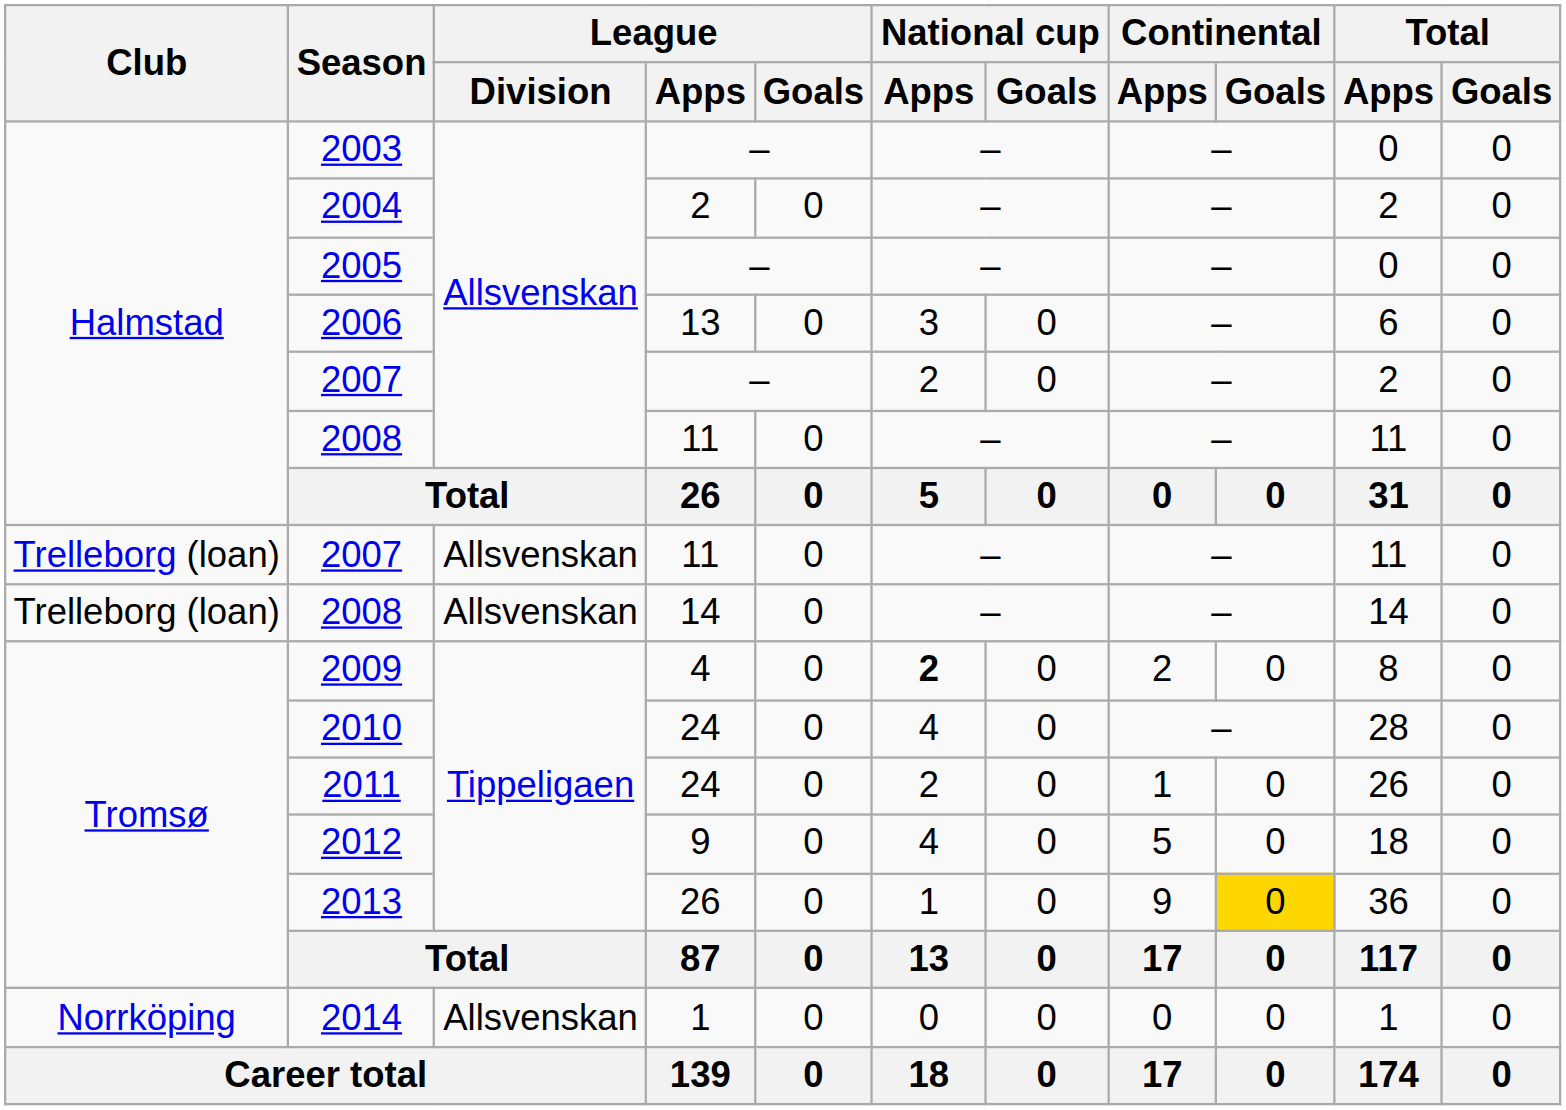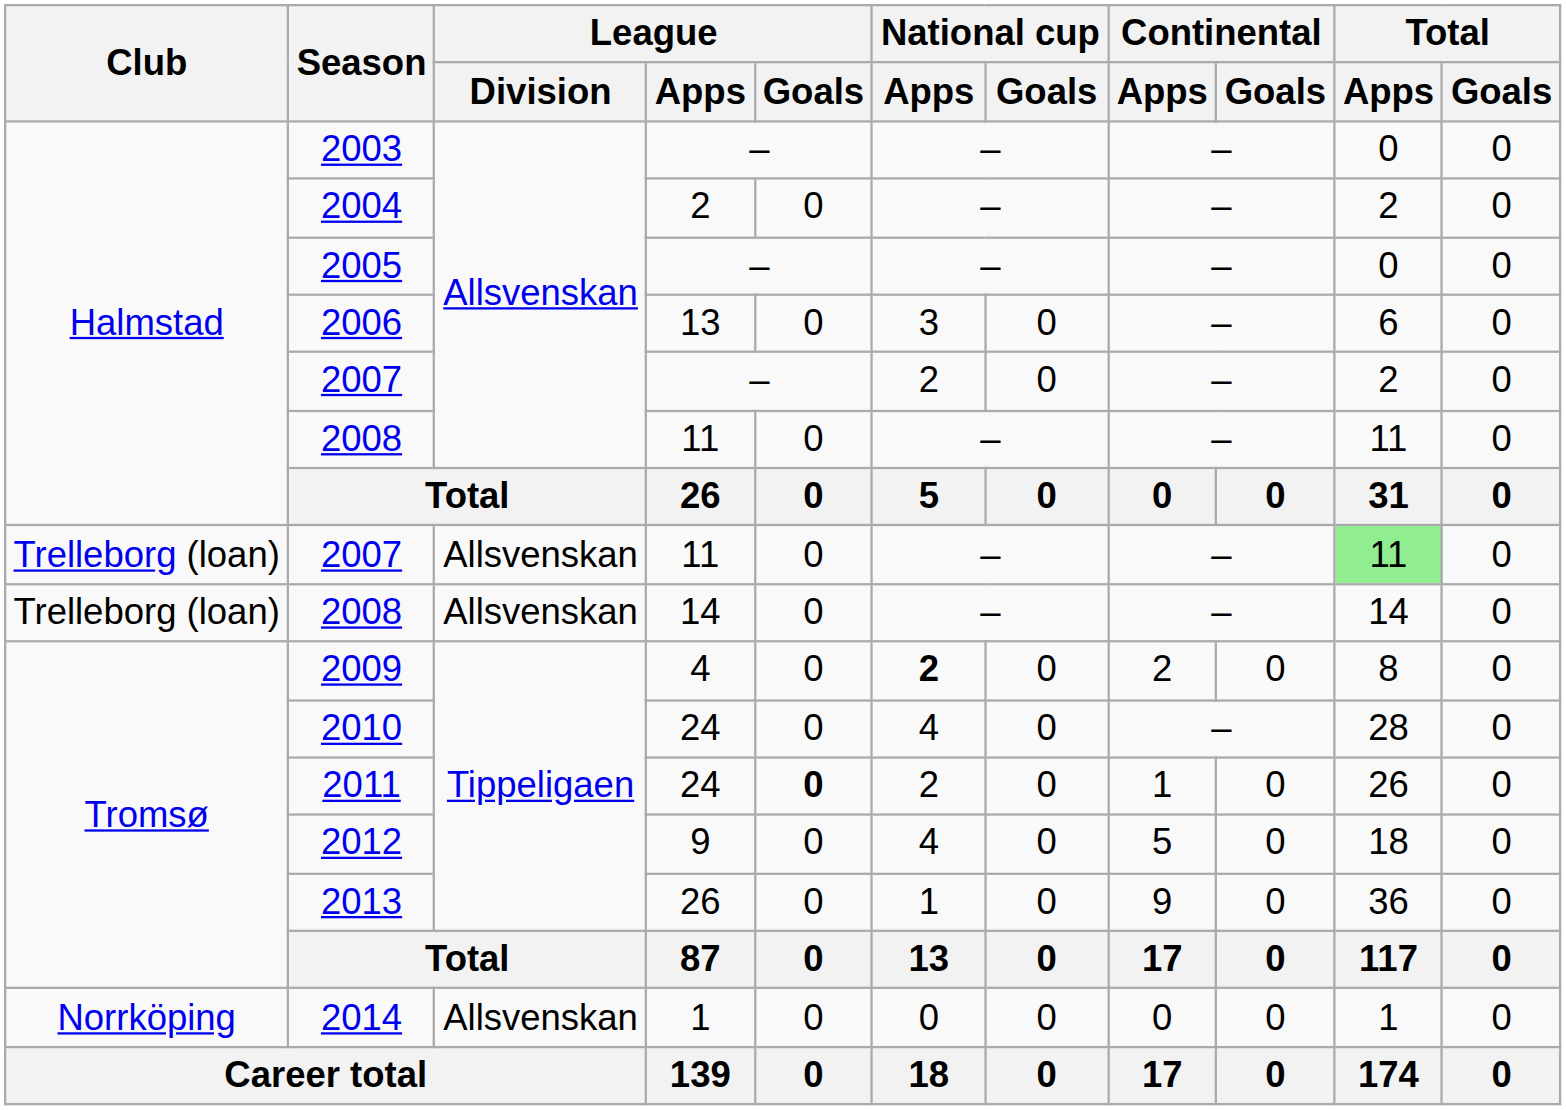(1388, 554) no background -> (1388, 554) lightgreen background
(813, 785) normal -> (813, 785) bold
(1275, 901) gold background -> (1275, 901) no background
